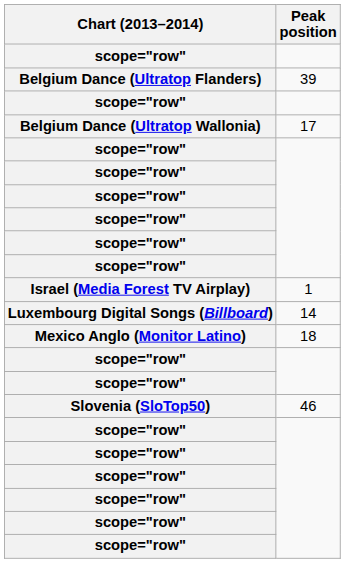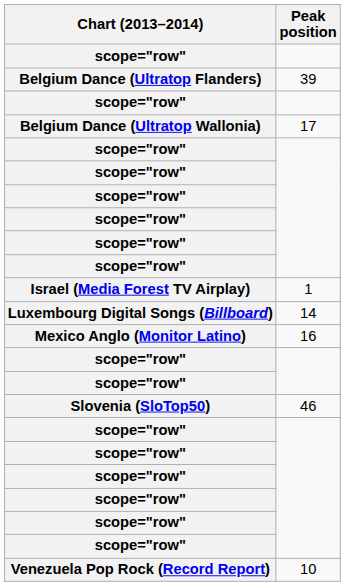(308, 336) 18 -> (308, 336) 16
+ row: (140, 569)
